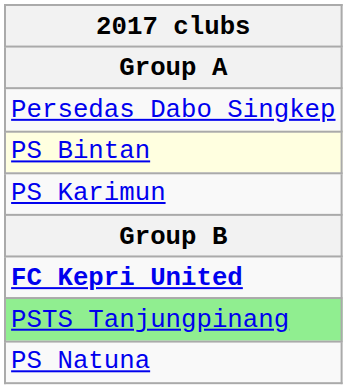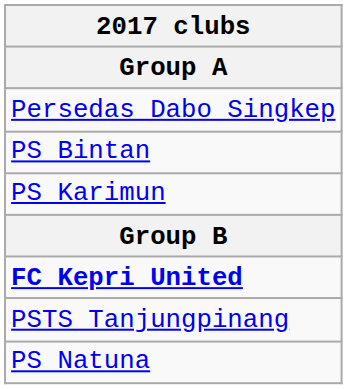(81, 152) lightyellow background -> (81, 152) no background
(150, 320) lightgreen background -> (150, 320) no background
